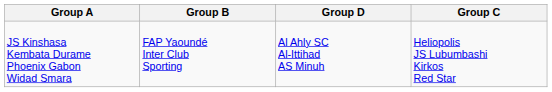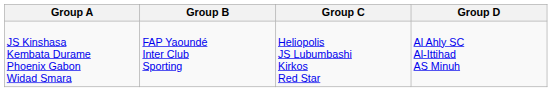columns swapped: (479, 13) <-> (343, 13)
